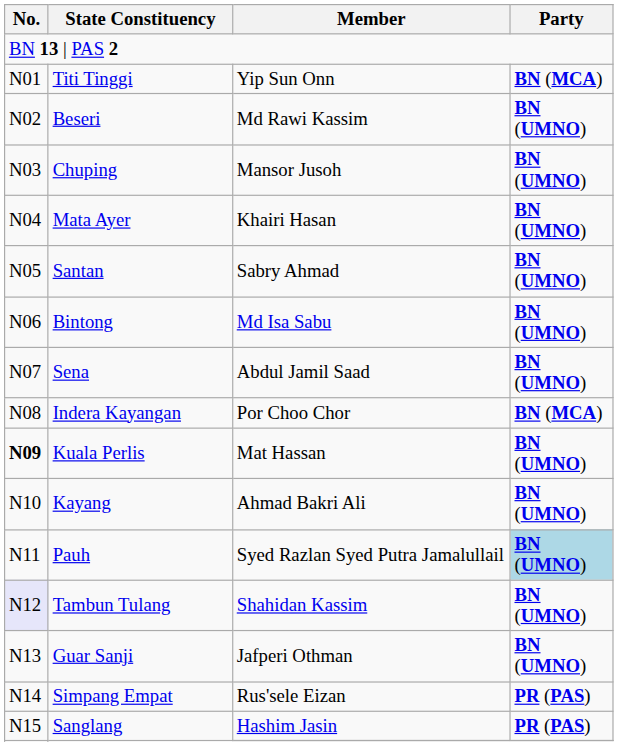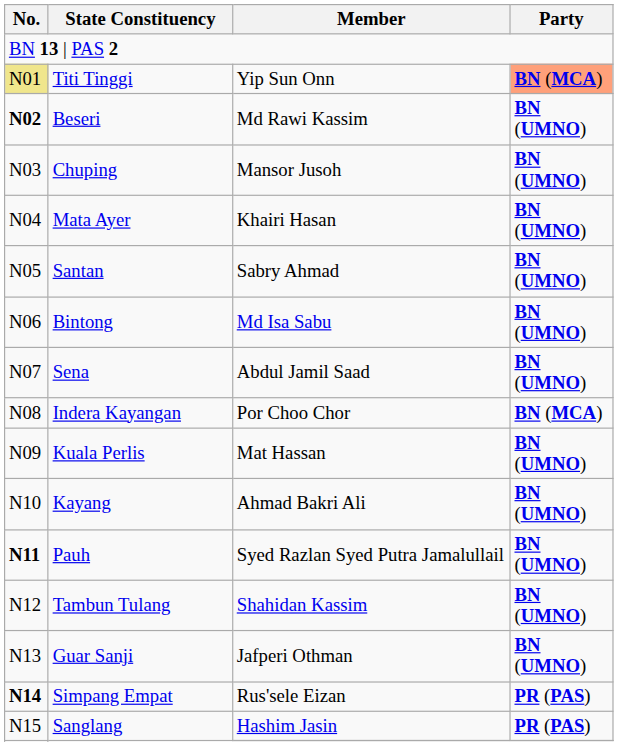(25, 78) no background -> (25, 78) khaki background
(558, 78) no background -> (558, 78) lightsalmon background
(25, 118) normal -> (25, 118) bold
(25, 453) bold -> (25, 453) normal
(25, 554) normal -> (25, 554) bold
(550, 554) lightblue background -> (550, 554) no background
(25, 605) lavender background -> (25, 605) no background
(25, 696) normal -> (25, 696) bold
